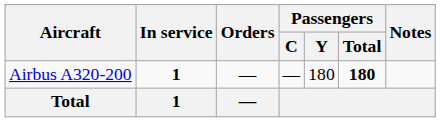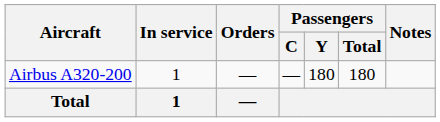(176, 74) bold -> (176, 74) normal
(362, 74) bold -> (362, 74) normal
